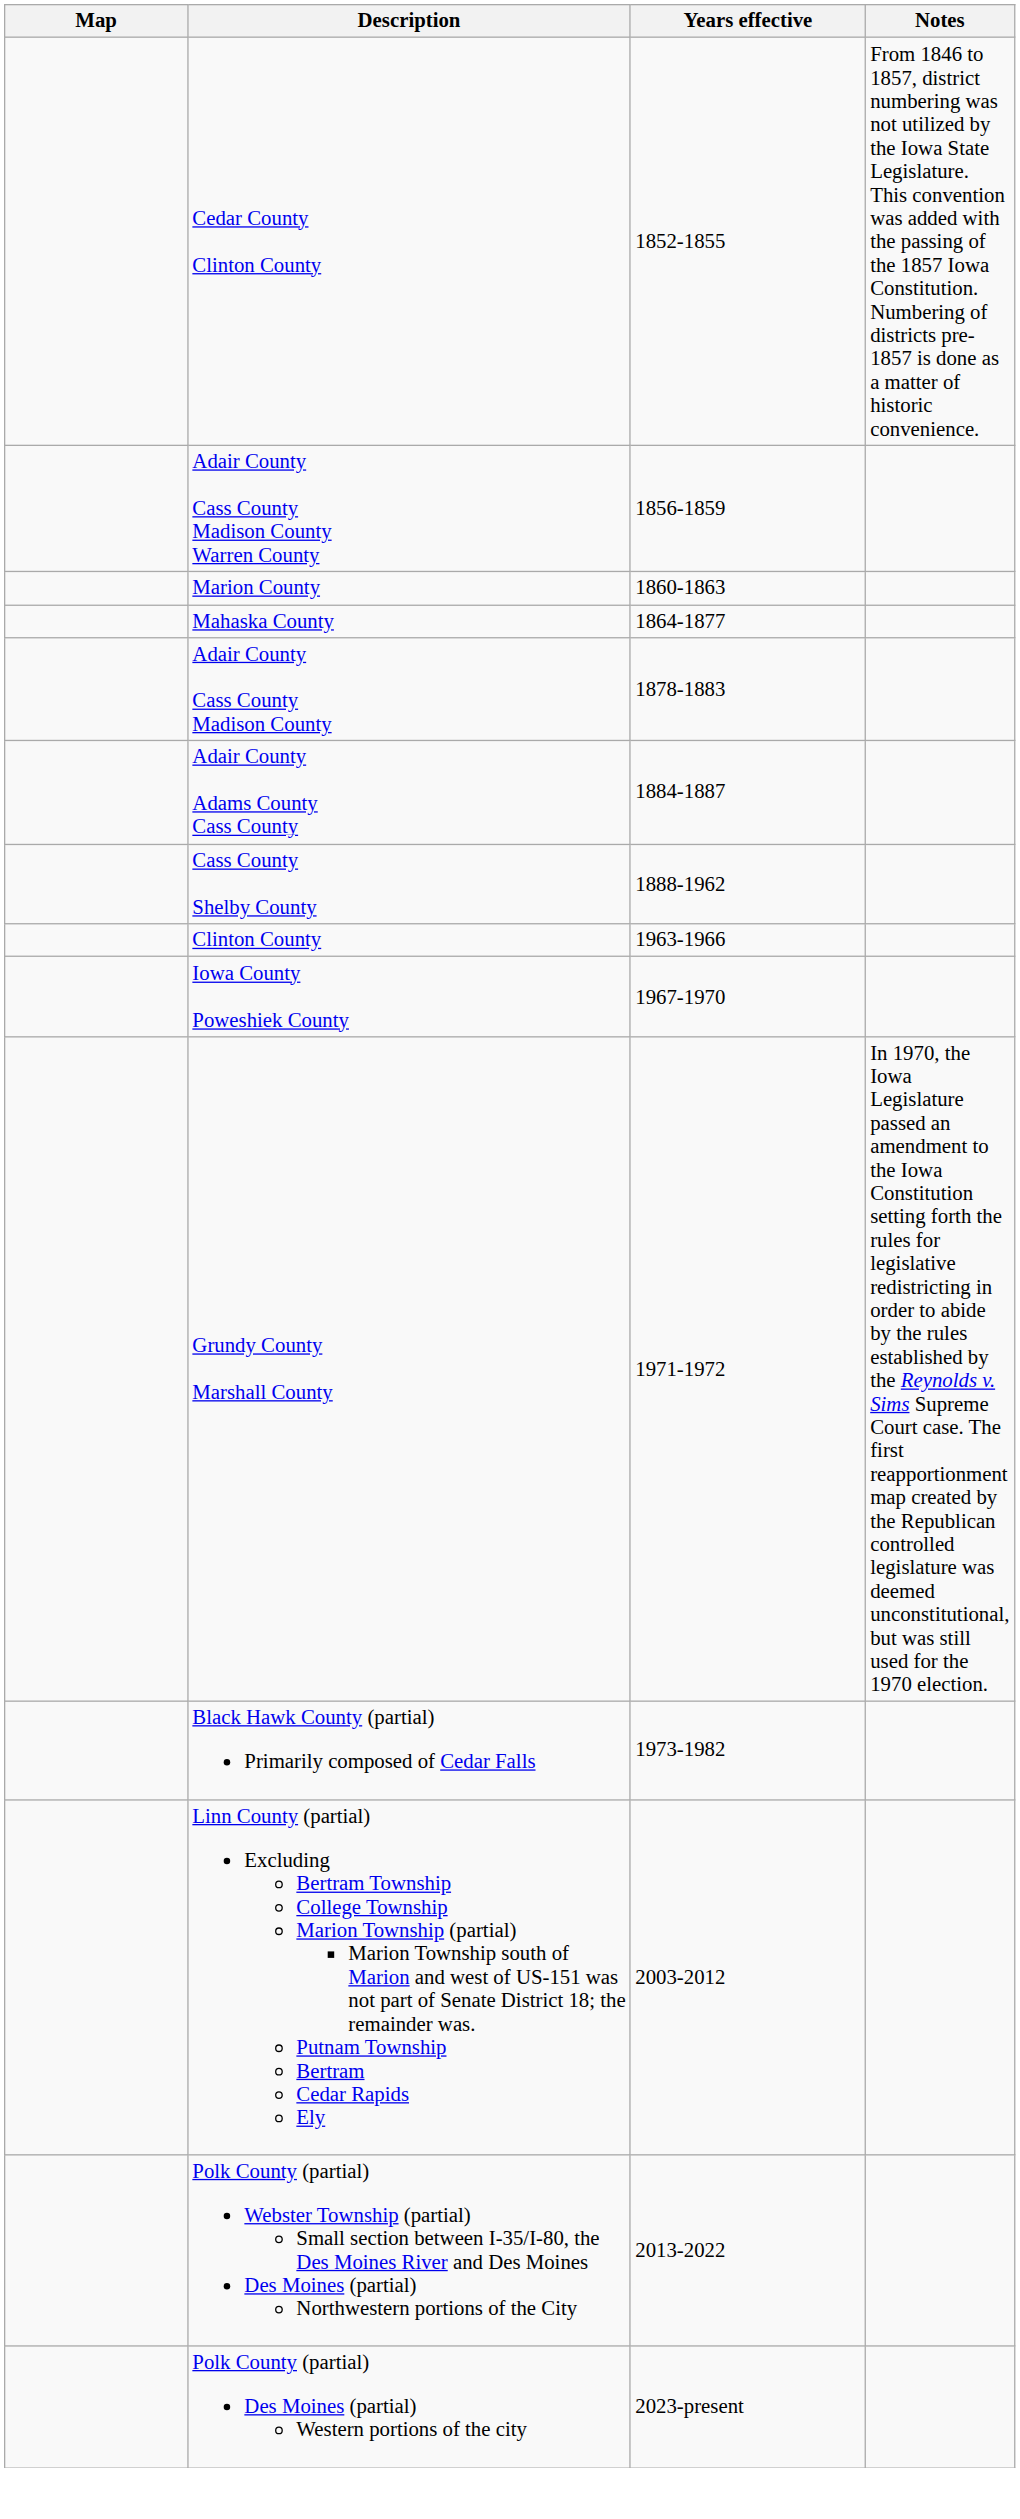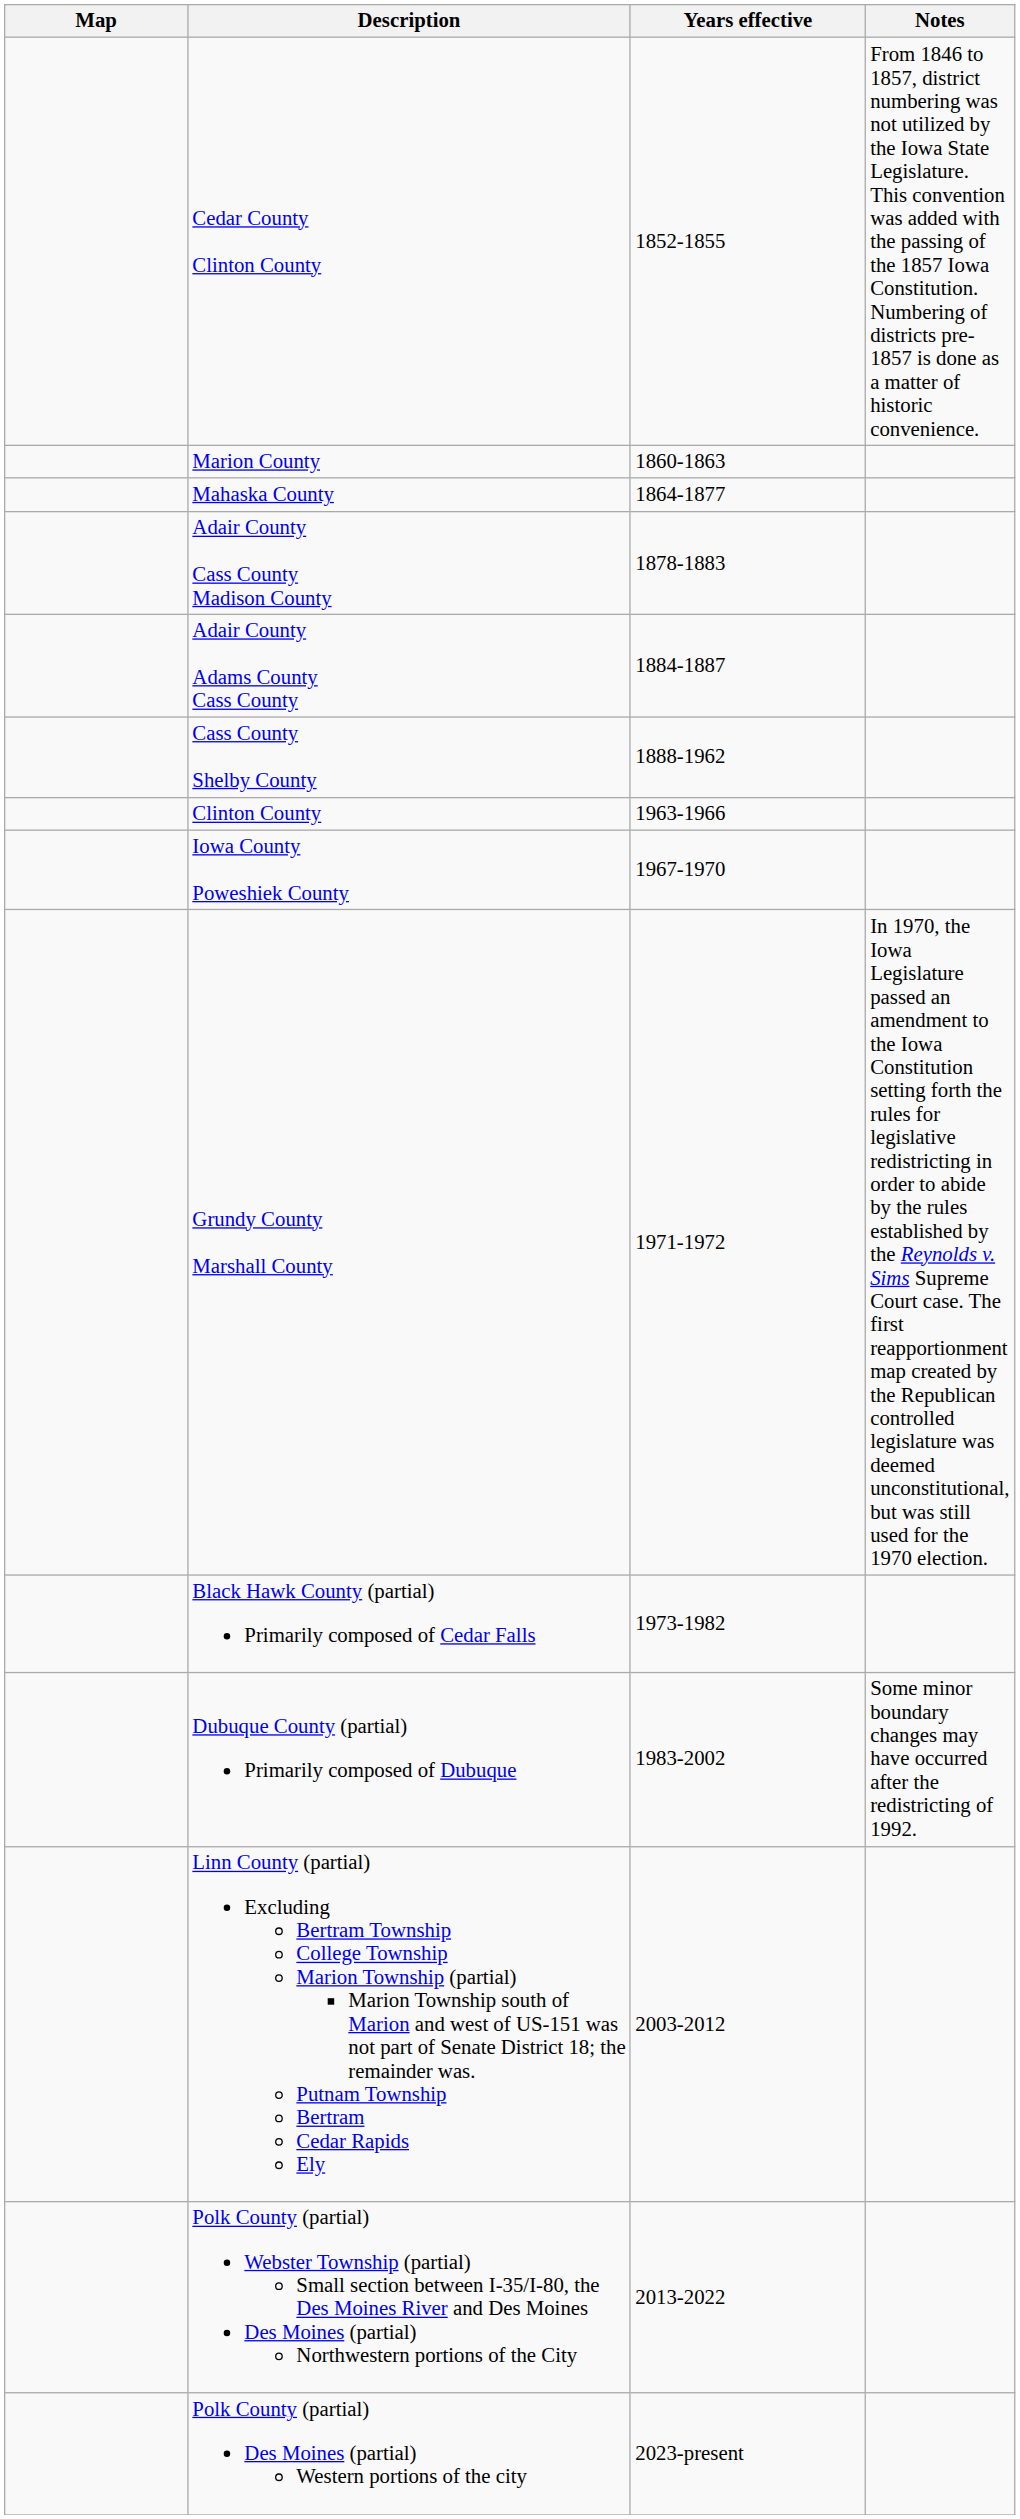- row: (262, 508)
+ row: (409, 1749)
